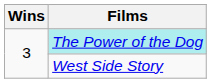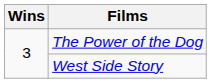(128, 41) paleturquoise background -> (128, 41) no background
